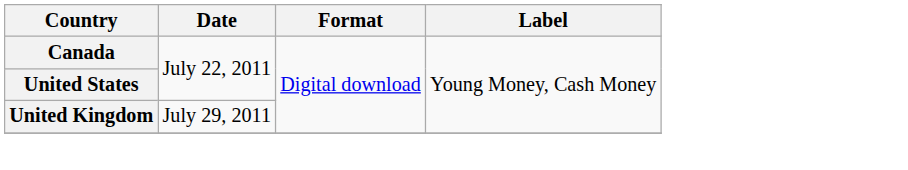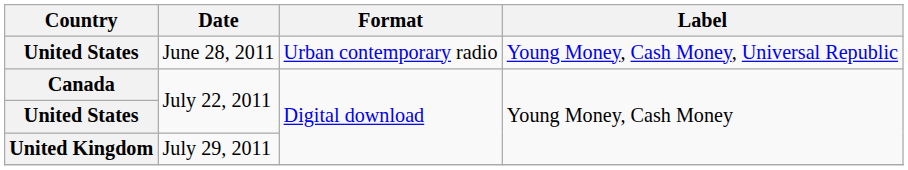+ row: (81, 52)
